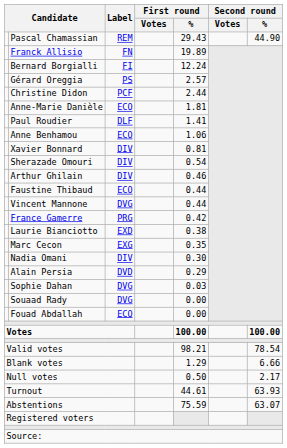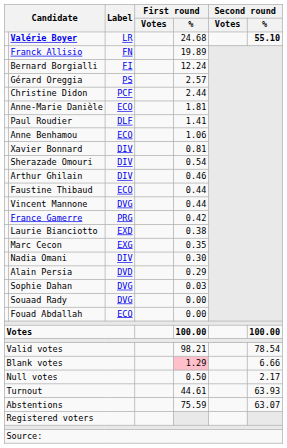- row: (54, 39)
+ row: (44, 39)
(196, 364) no background -> (196, 364) pink background
